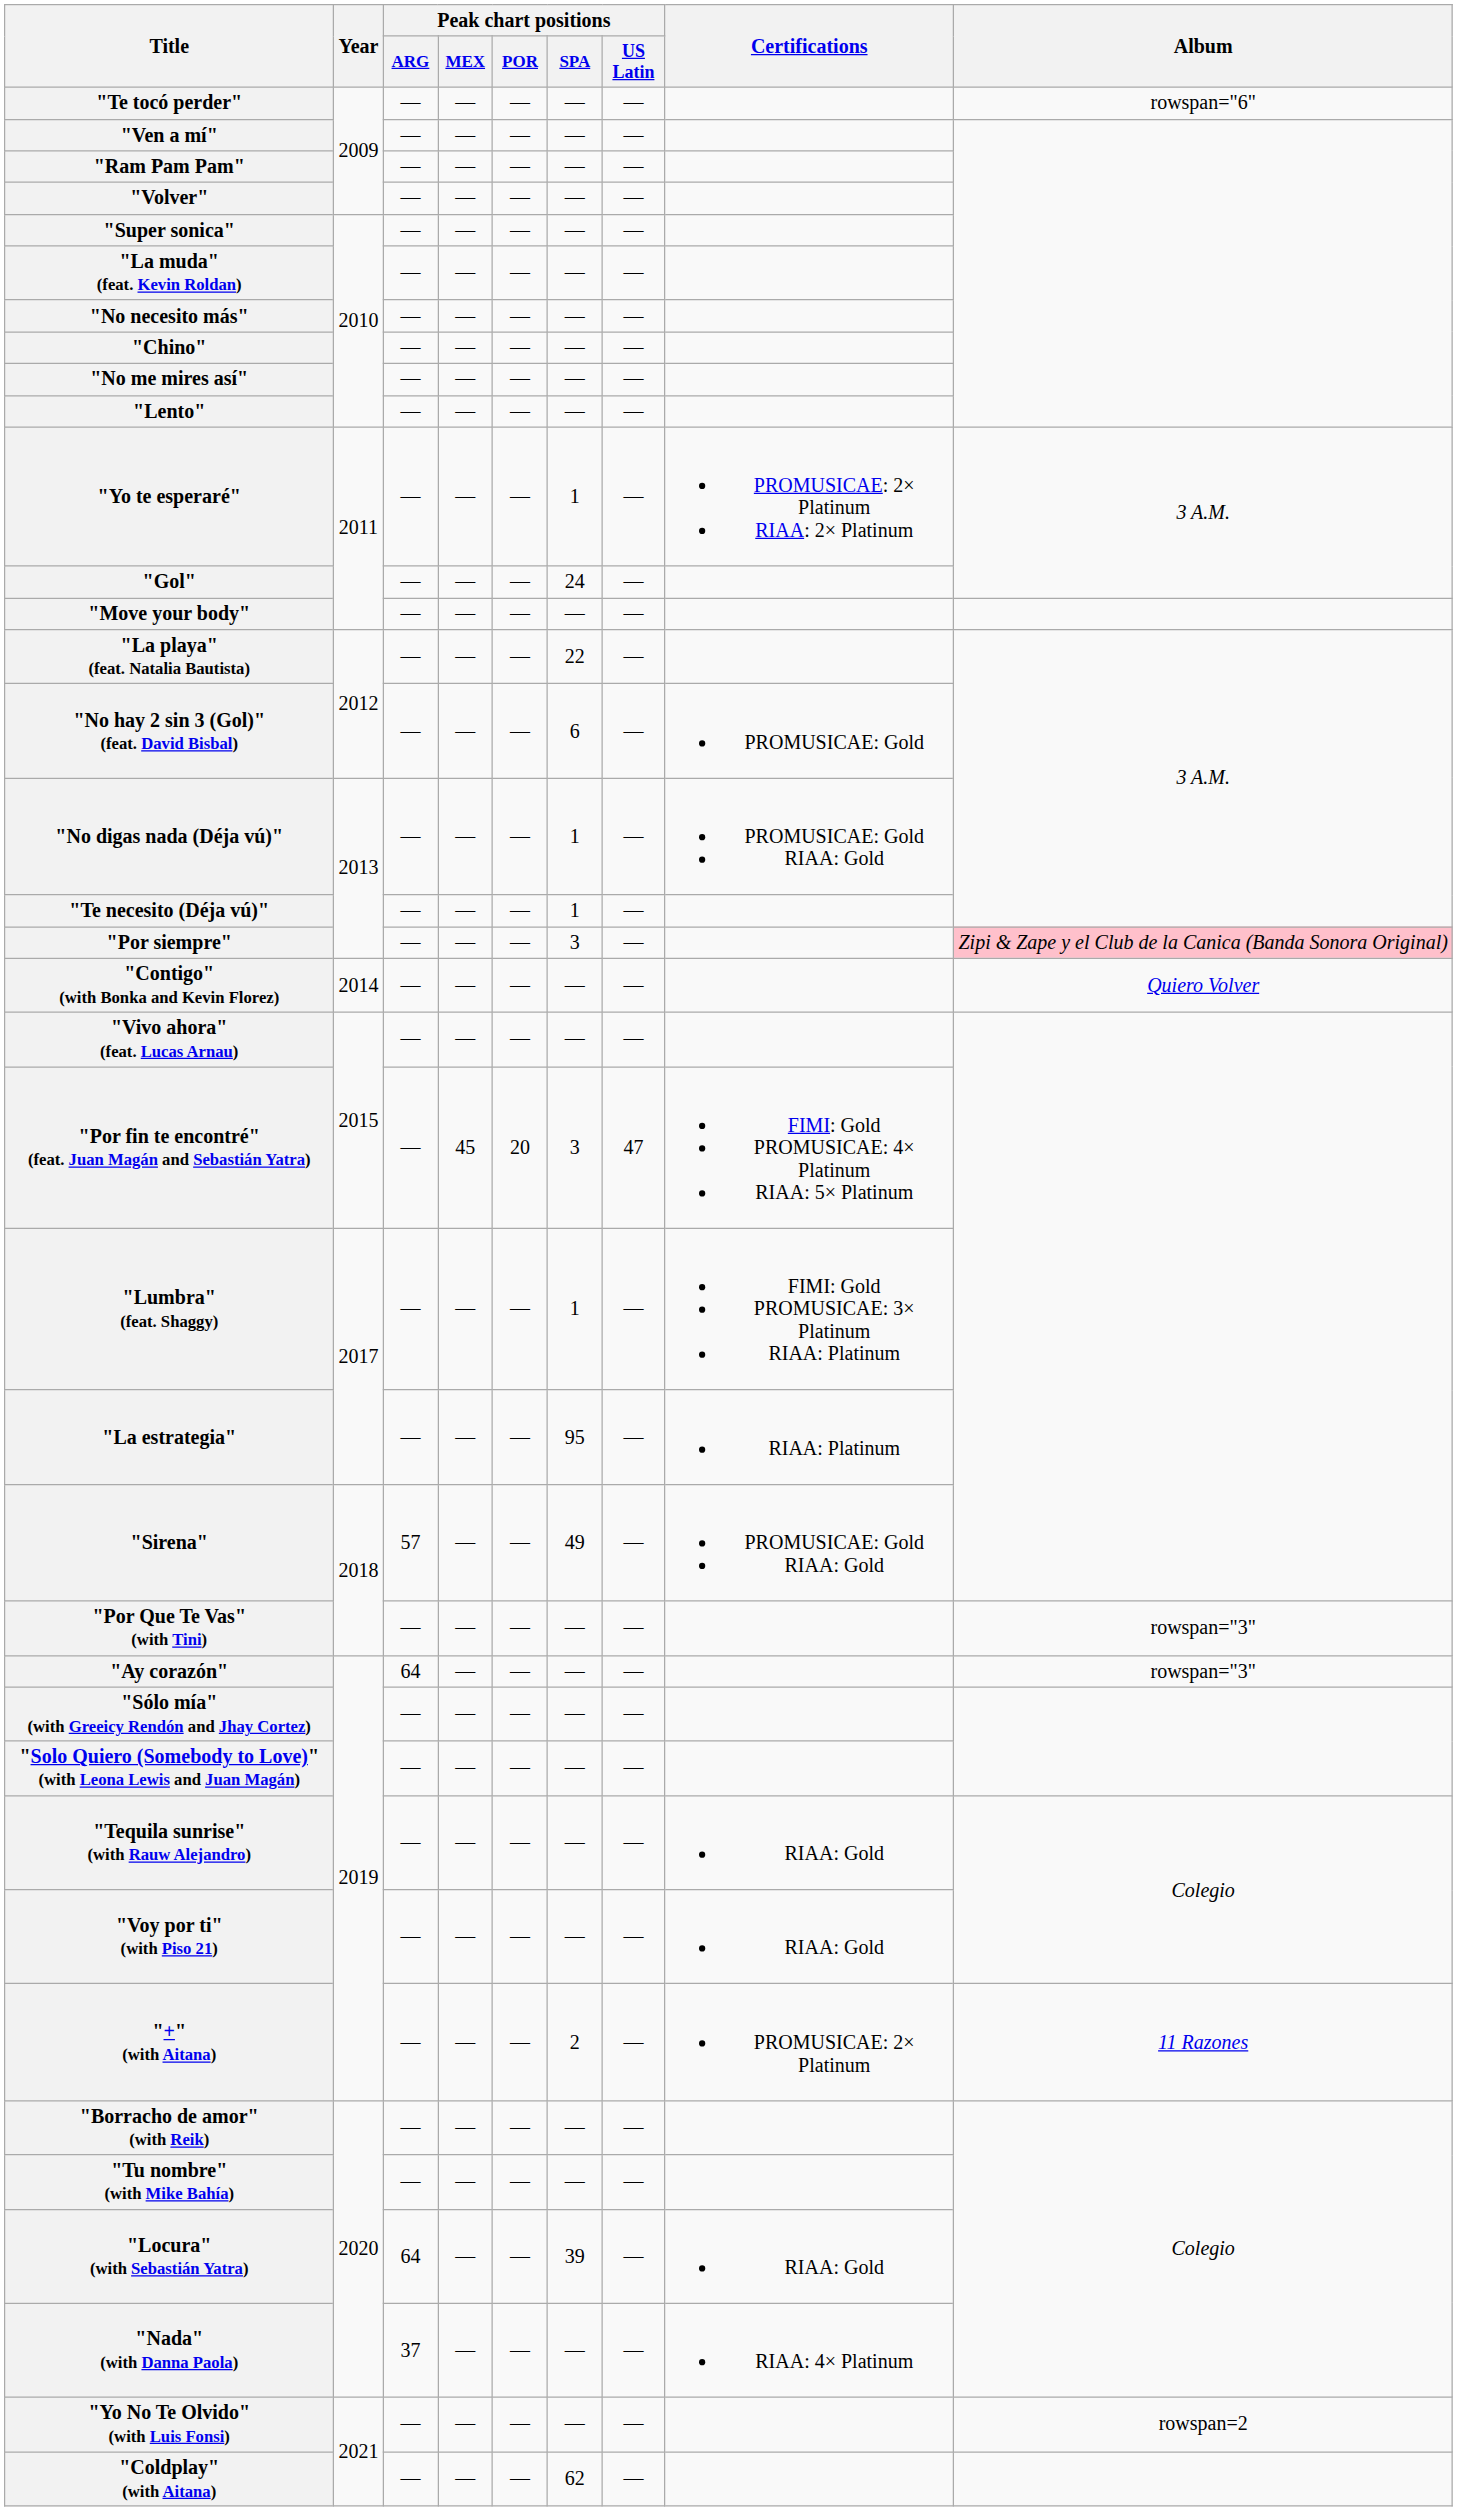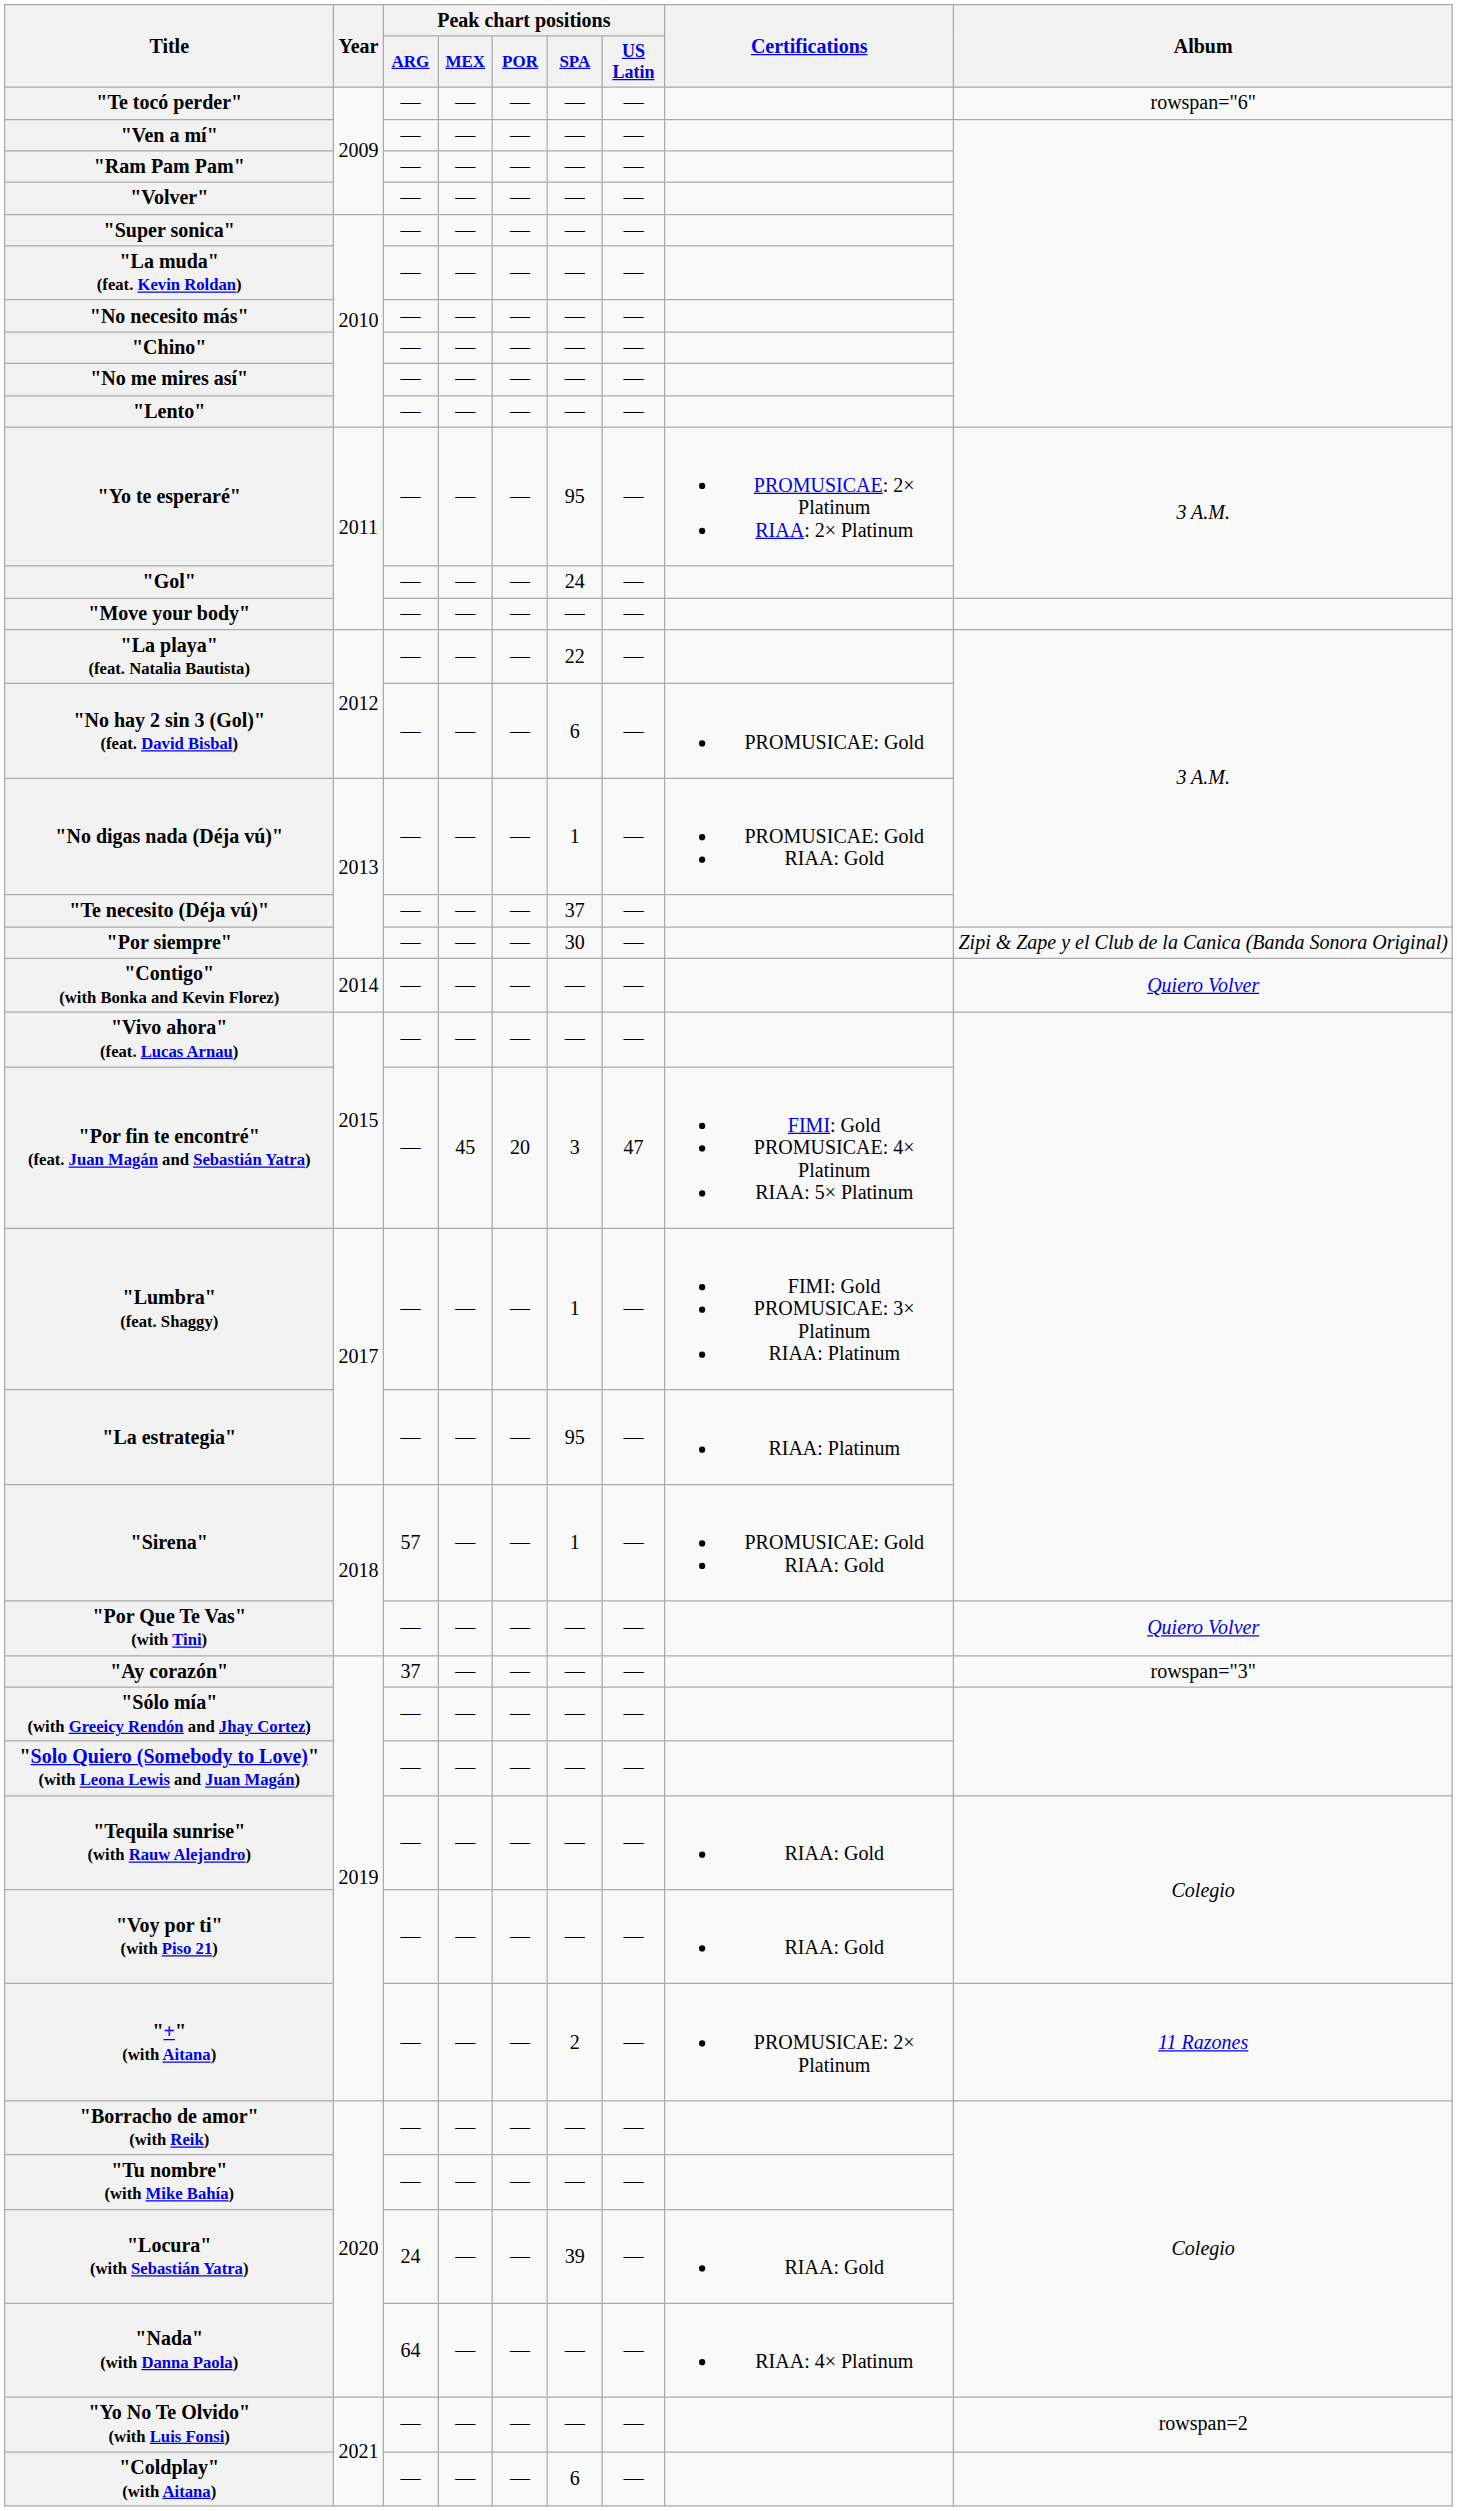(575, 496) 1 -> (575, 496) 95
(575, 910) 1 -> (575, 910) 37
(575, 942) 3 -> (575, 942) 30
(1203, 942) pink background -> (1203, 942) no background
(575, 1542) 49 -> (575, 1542) 1
(1203, 1628) rowspan="3" -> (1203, 1628) Quiero Volver
(410, 1670) 64 -> (410, 1670) 37
(410, 2255) 64 -> (410, 2255) 24
(410, 2350) 37 -> (410, 2350) 64
(575, 2478) 62 -> (575, 2478) 6
